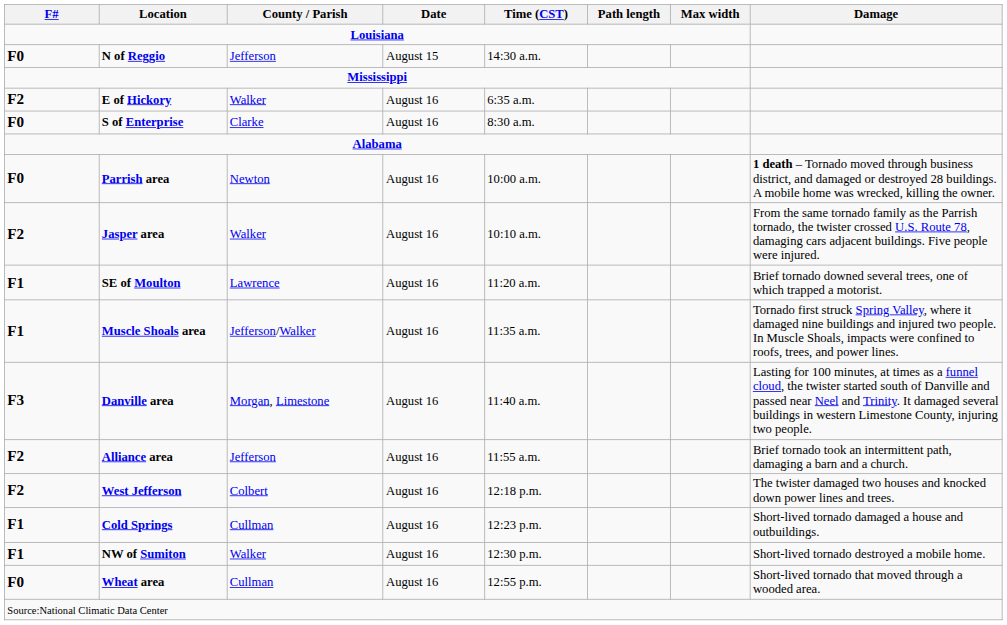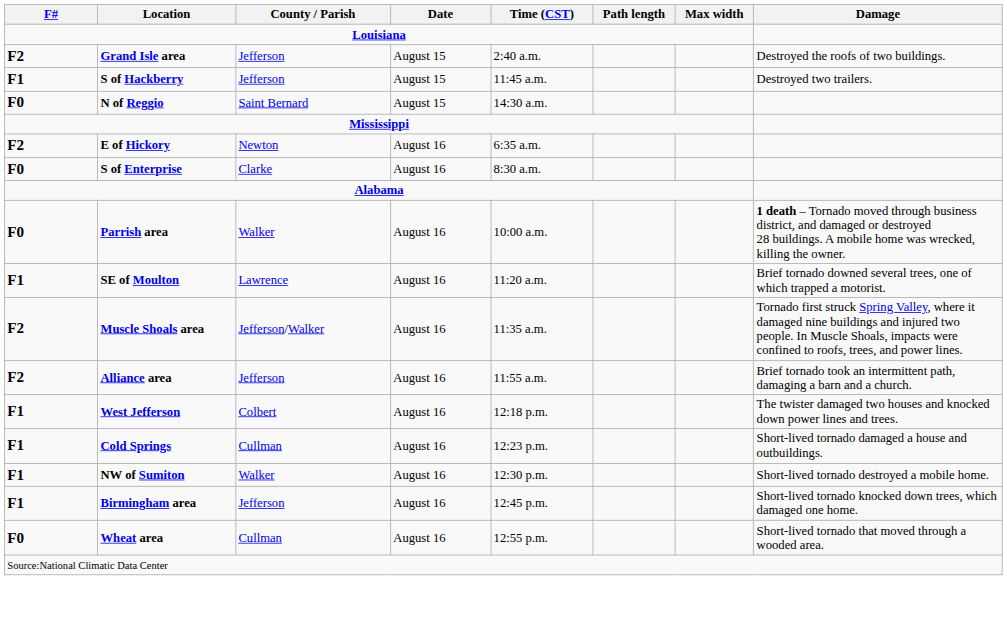+ row: (143, 56)
+ row: (142, 79)
(253, 56) Jefferson -> (273, 102) Saint Bernard
(248, 99) Walker -> (258, 145) Newton
(250, 178) Newton -> (256, 232) Walker
- row: (133, 234)
(16, 331) F1 -> (16, 329) F2
- row: (138, 400)
(16, 490) F2 -> (16, 411) F1
+ row: (148, 503)
